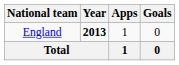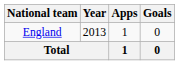(95, 32) bold -> (95, 32) normal
